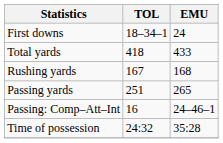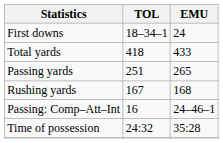rows swapped: (42, 71) <-> (40, 90)
